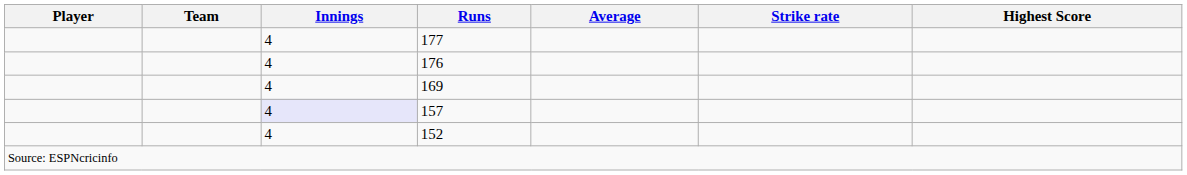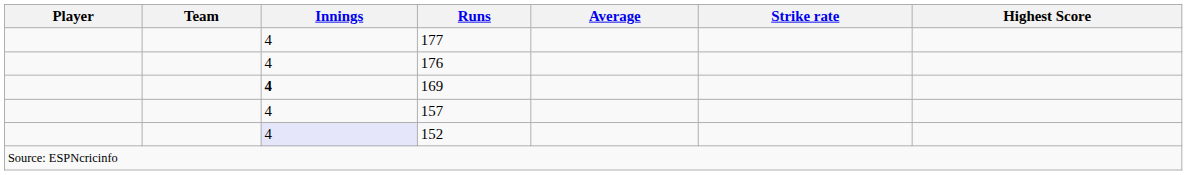(268, 87) normal -> (268, 87) bold
(268, 110) lavender background -> (268, 110) no background
(268, 134) no background -> (268, 134) lavender background
